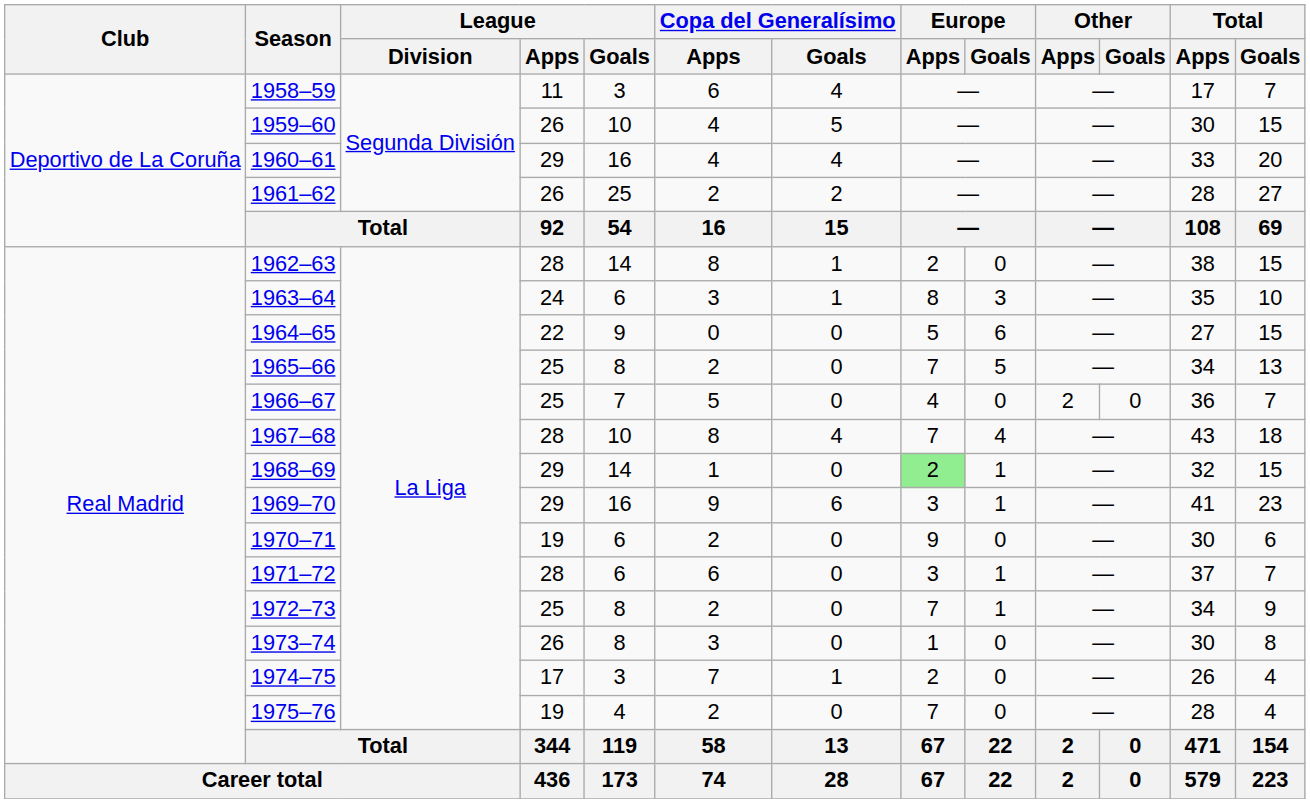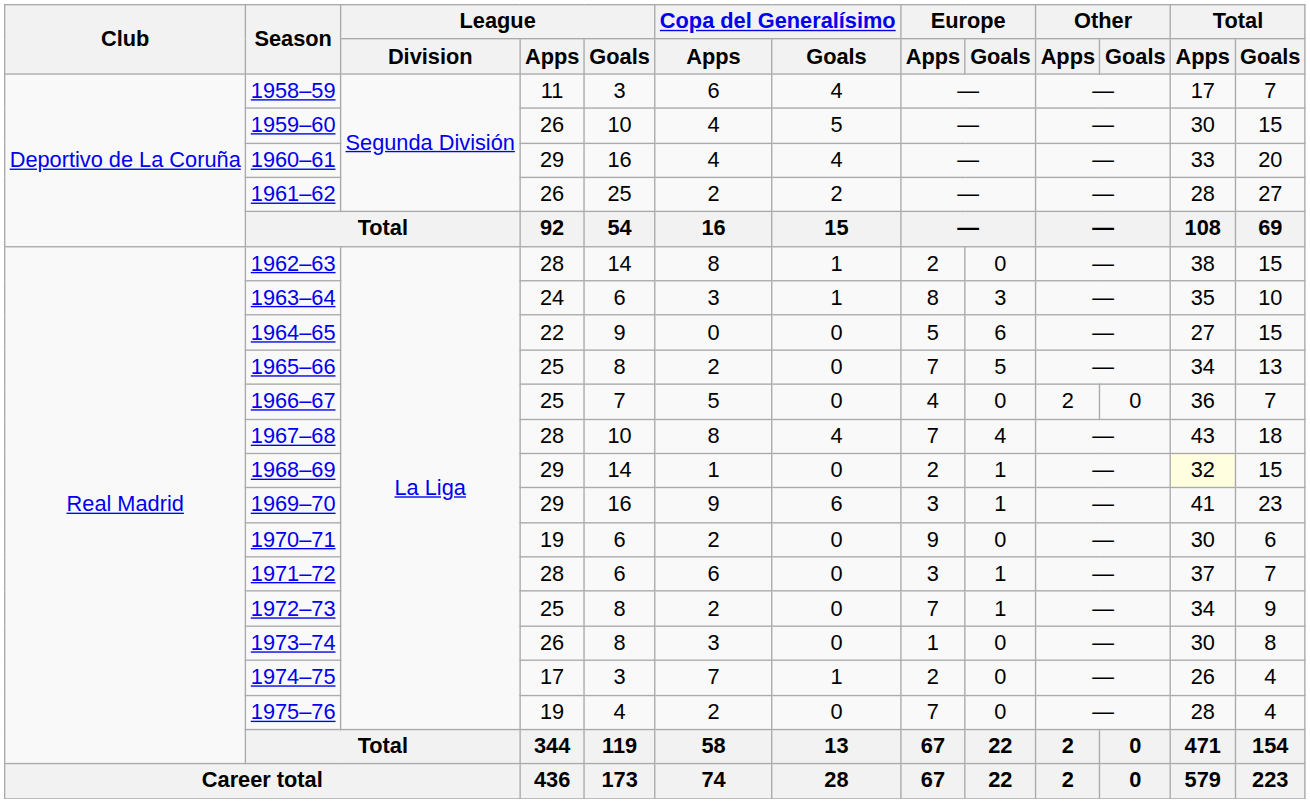(933, 470) lightgreen background -> (933, 470) no background
(1203, 470) no background -> (1203, 470) lightyellow background
